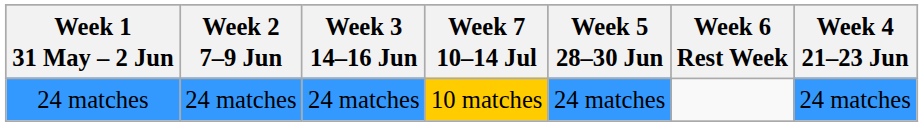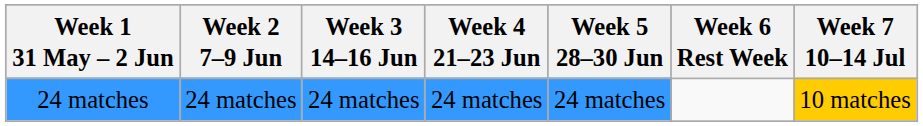columns swapped: (855, 41) <-> (487, 41)
